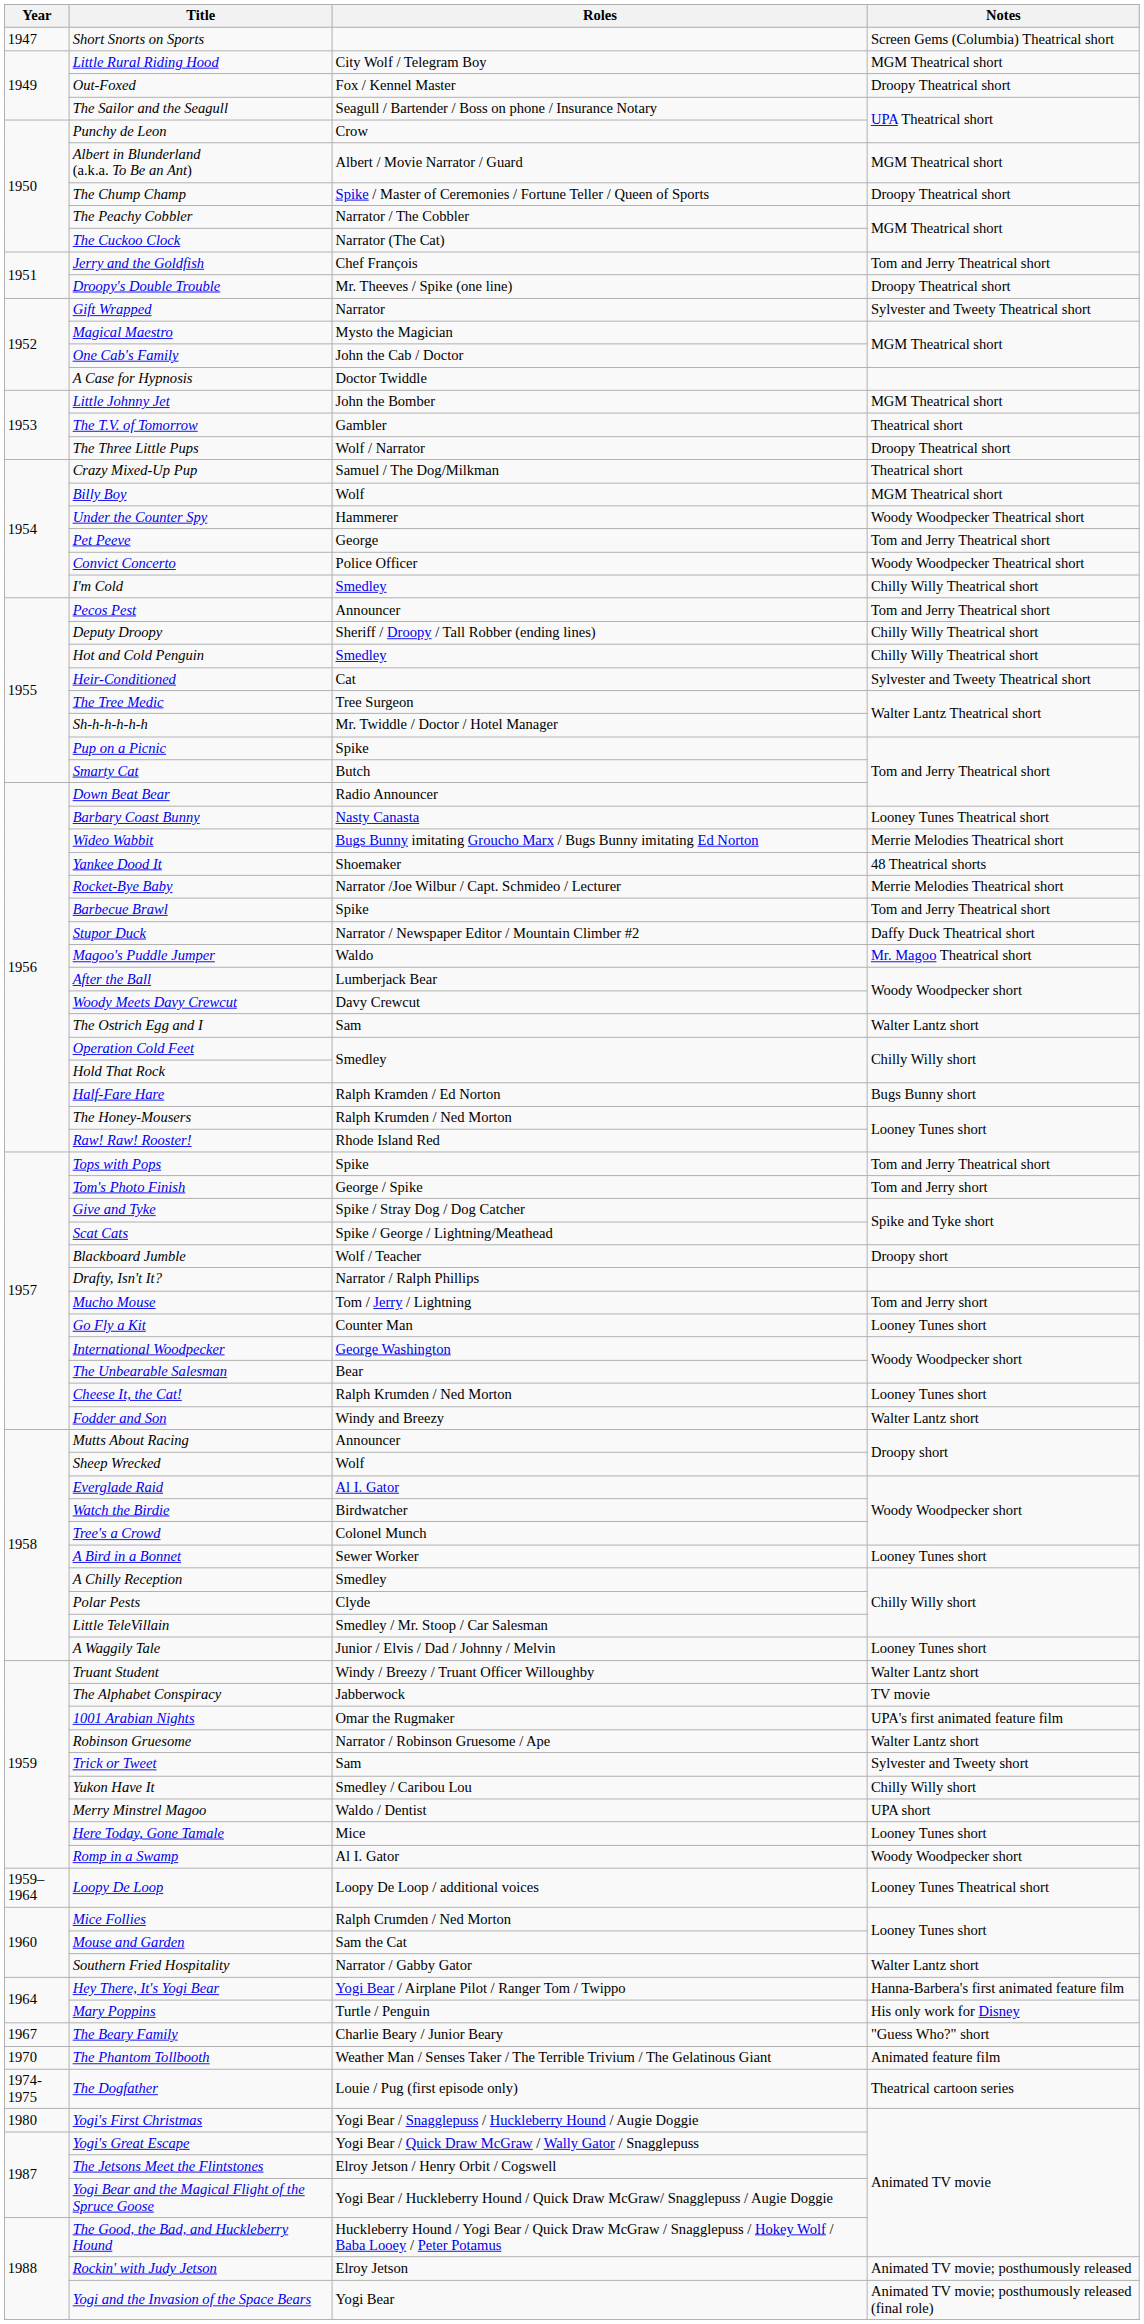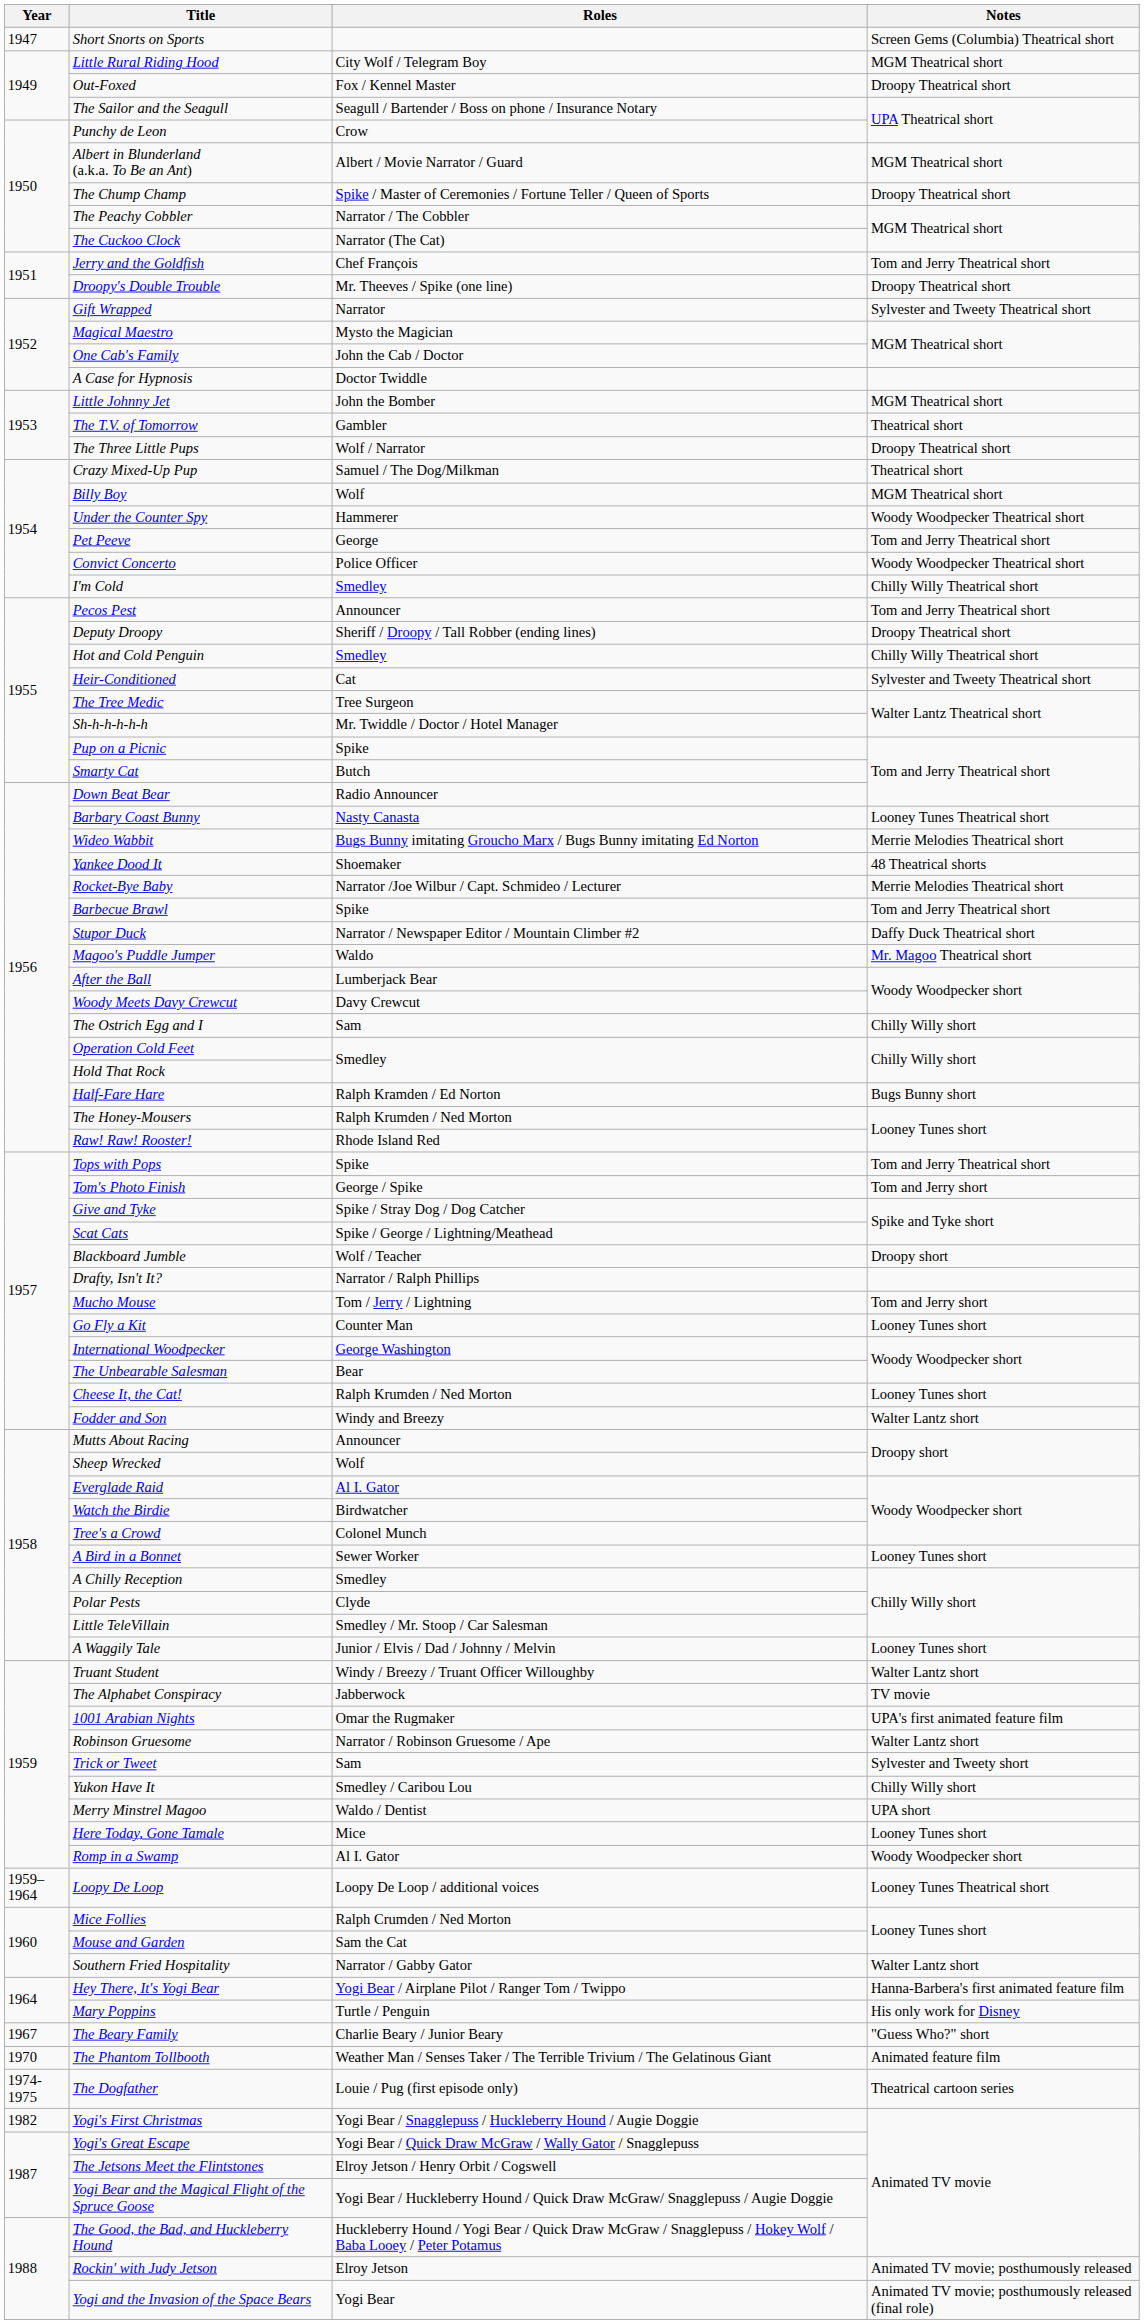(955, 632) Chilly Willy Theatrical short -> (941, 632) Droopy Theatrical short
(925, 1025) Walter Lantz short -> (923, 1025) Chilly Willy short
(22, 2120) 1980 -> (22, 2120) 1982
